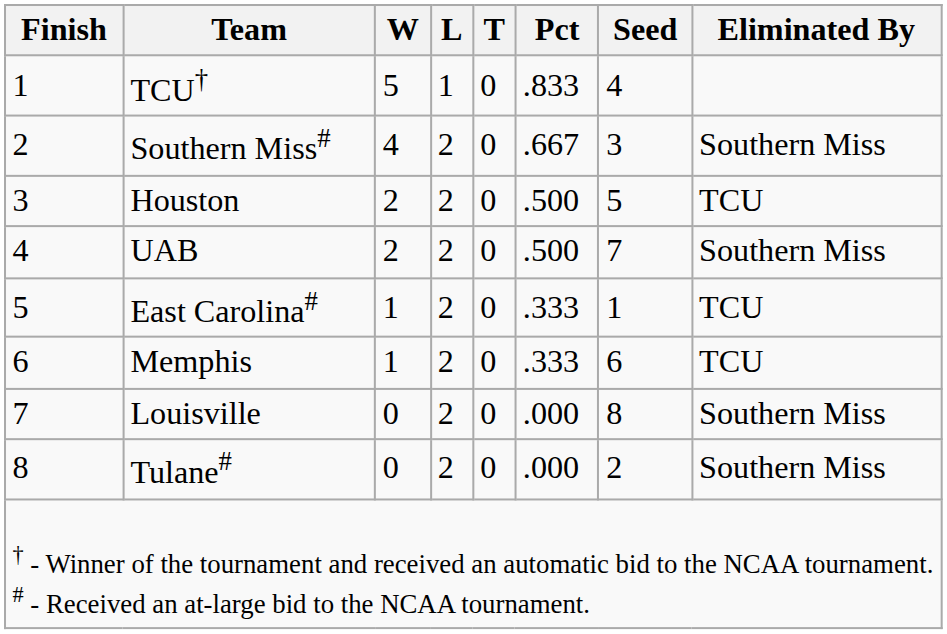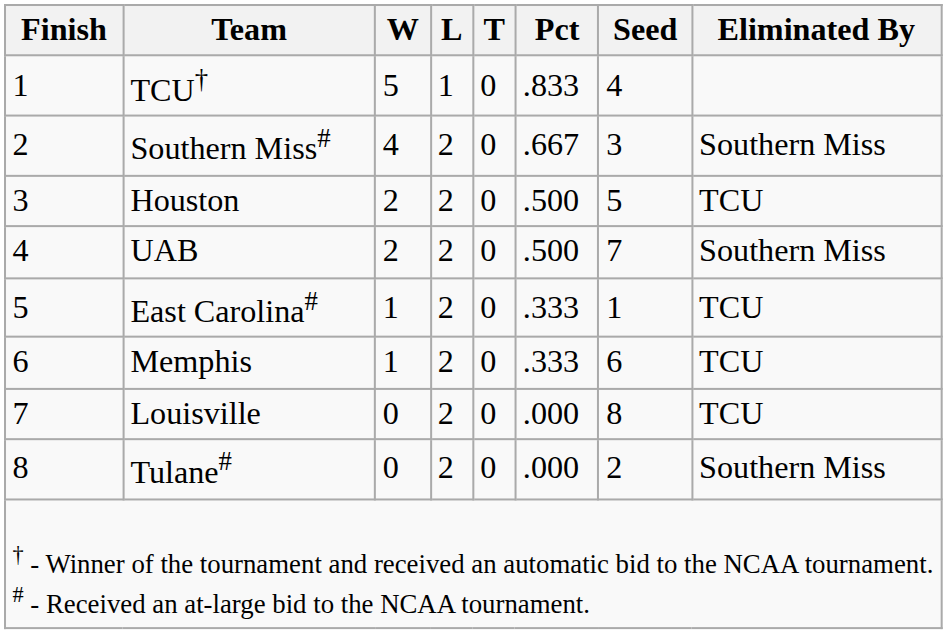(792, 413) Southern Miss -> (731, 413) TCU
